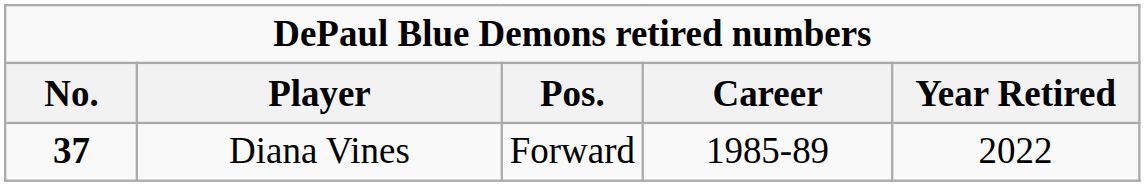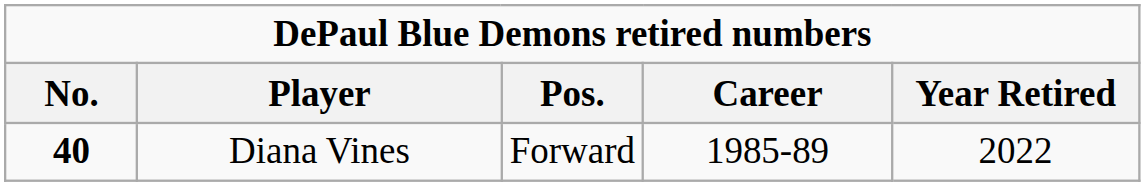(71, 151) 37 -> (71, 151) 40
